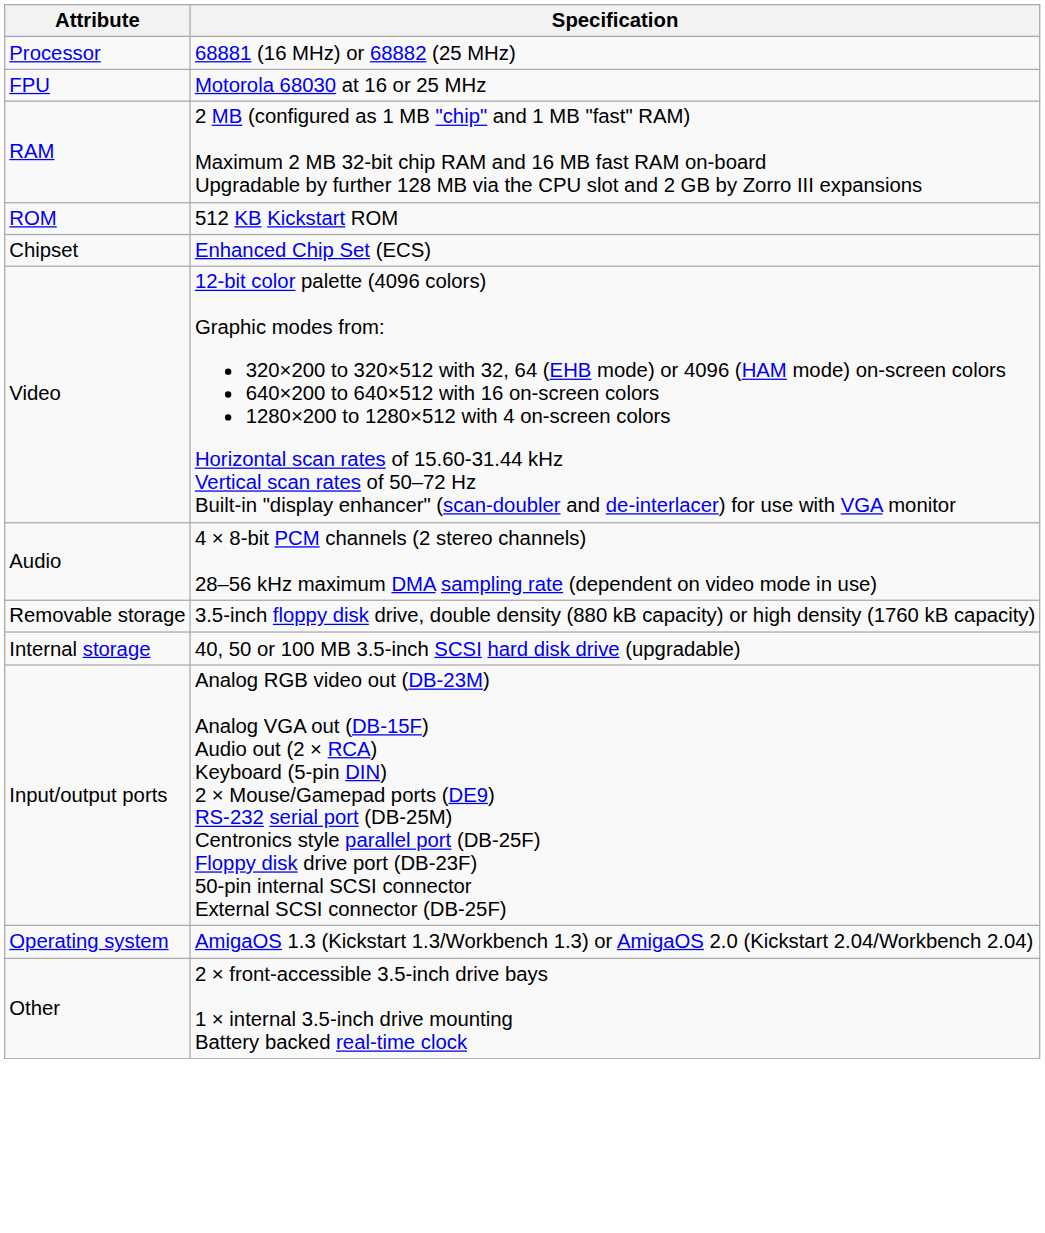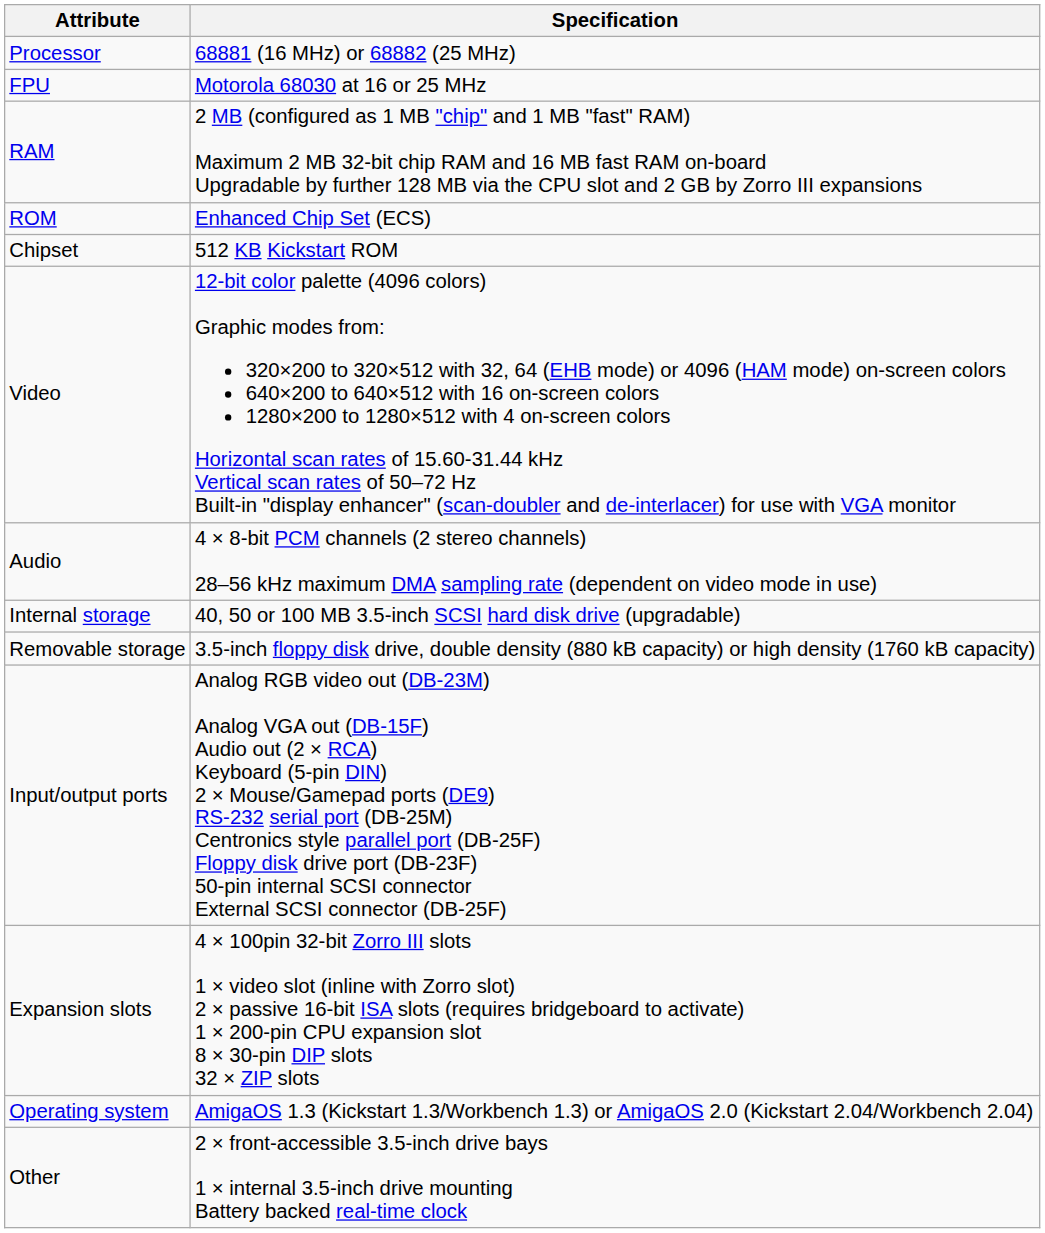(297, 218) 512 KB Kickstart ROM -> (313, 218) Enhanced Chip Set (ECS)
(313, 250) Enhanced Chip Set (ECS) -> (297, 250) 512 KB Kickstart ROM
rows swapped: (80, 648) <-> (97, 616)
+ row: (80, 1010)
